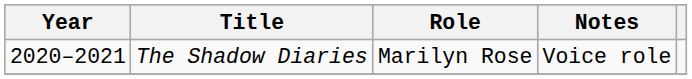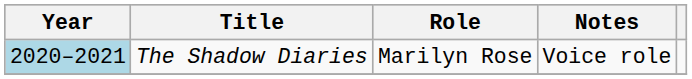(68, 57) no background -> (68, 57) lightblue background
